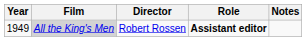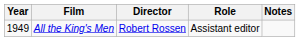(74, 28) lightgrey background -> (74, 28) no background
(229, 28) bold -> (225, 28) normal
